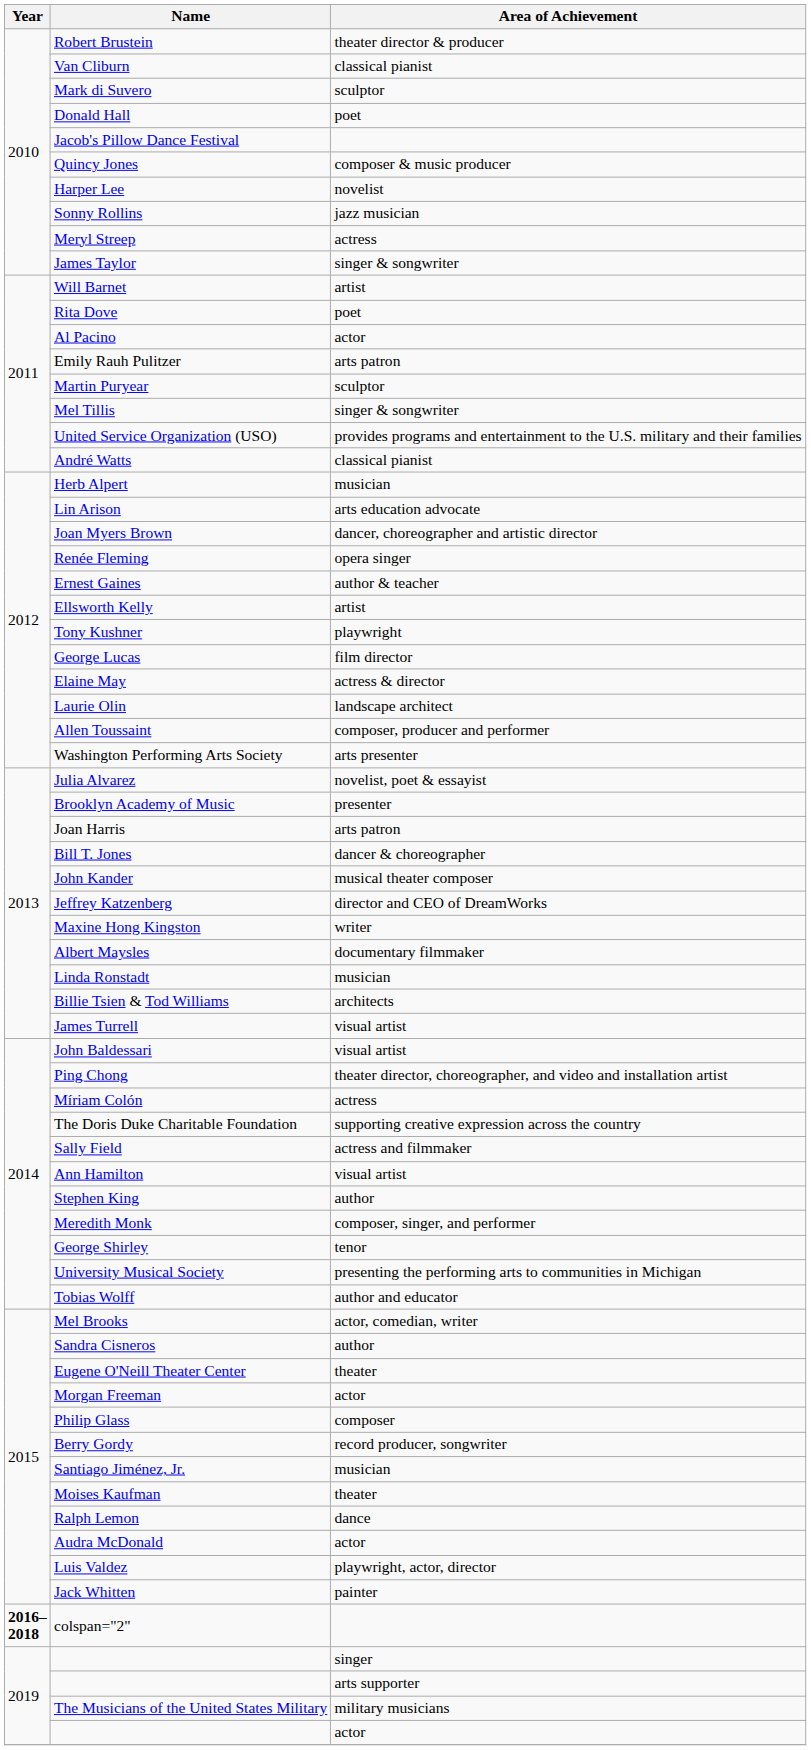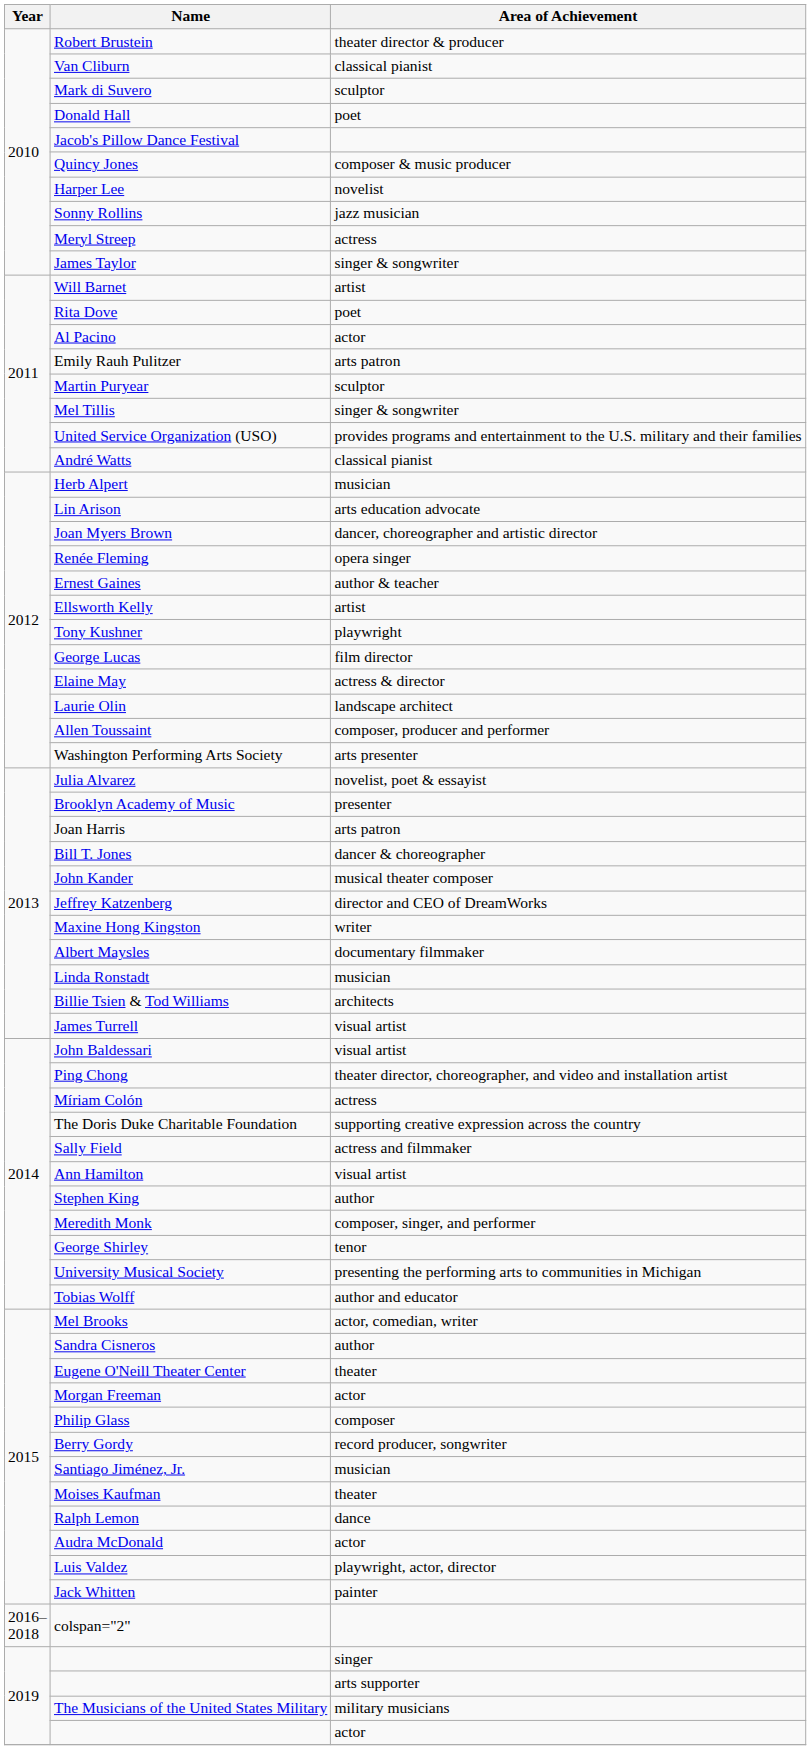(27, 1625) bold -> (27, 1625) normal
